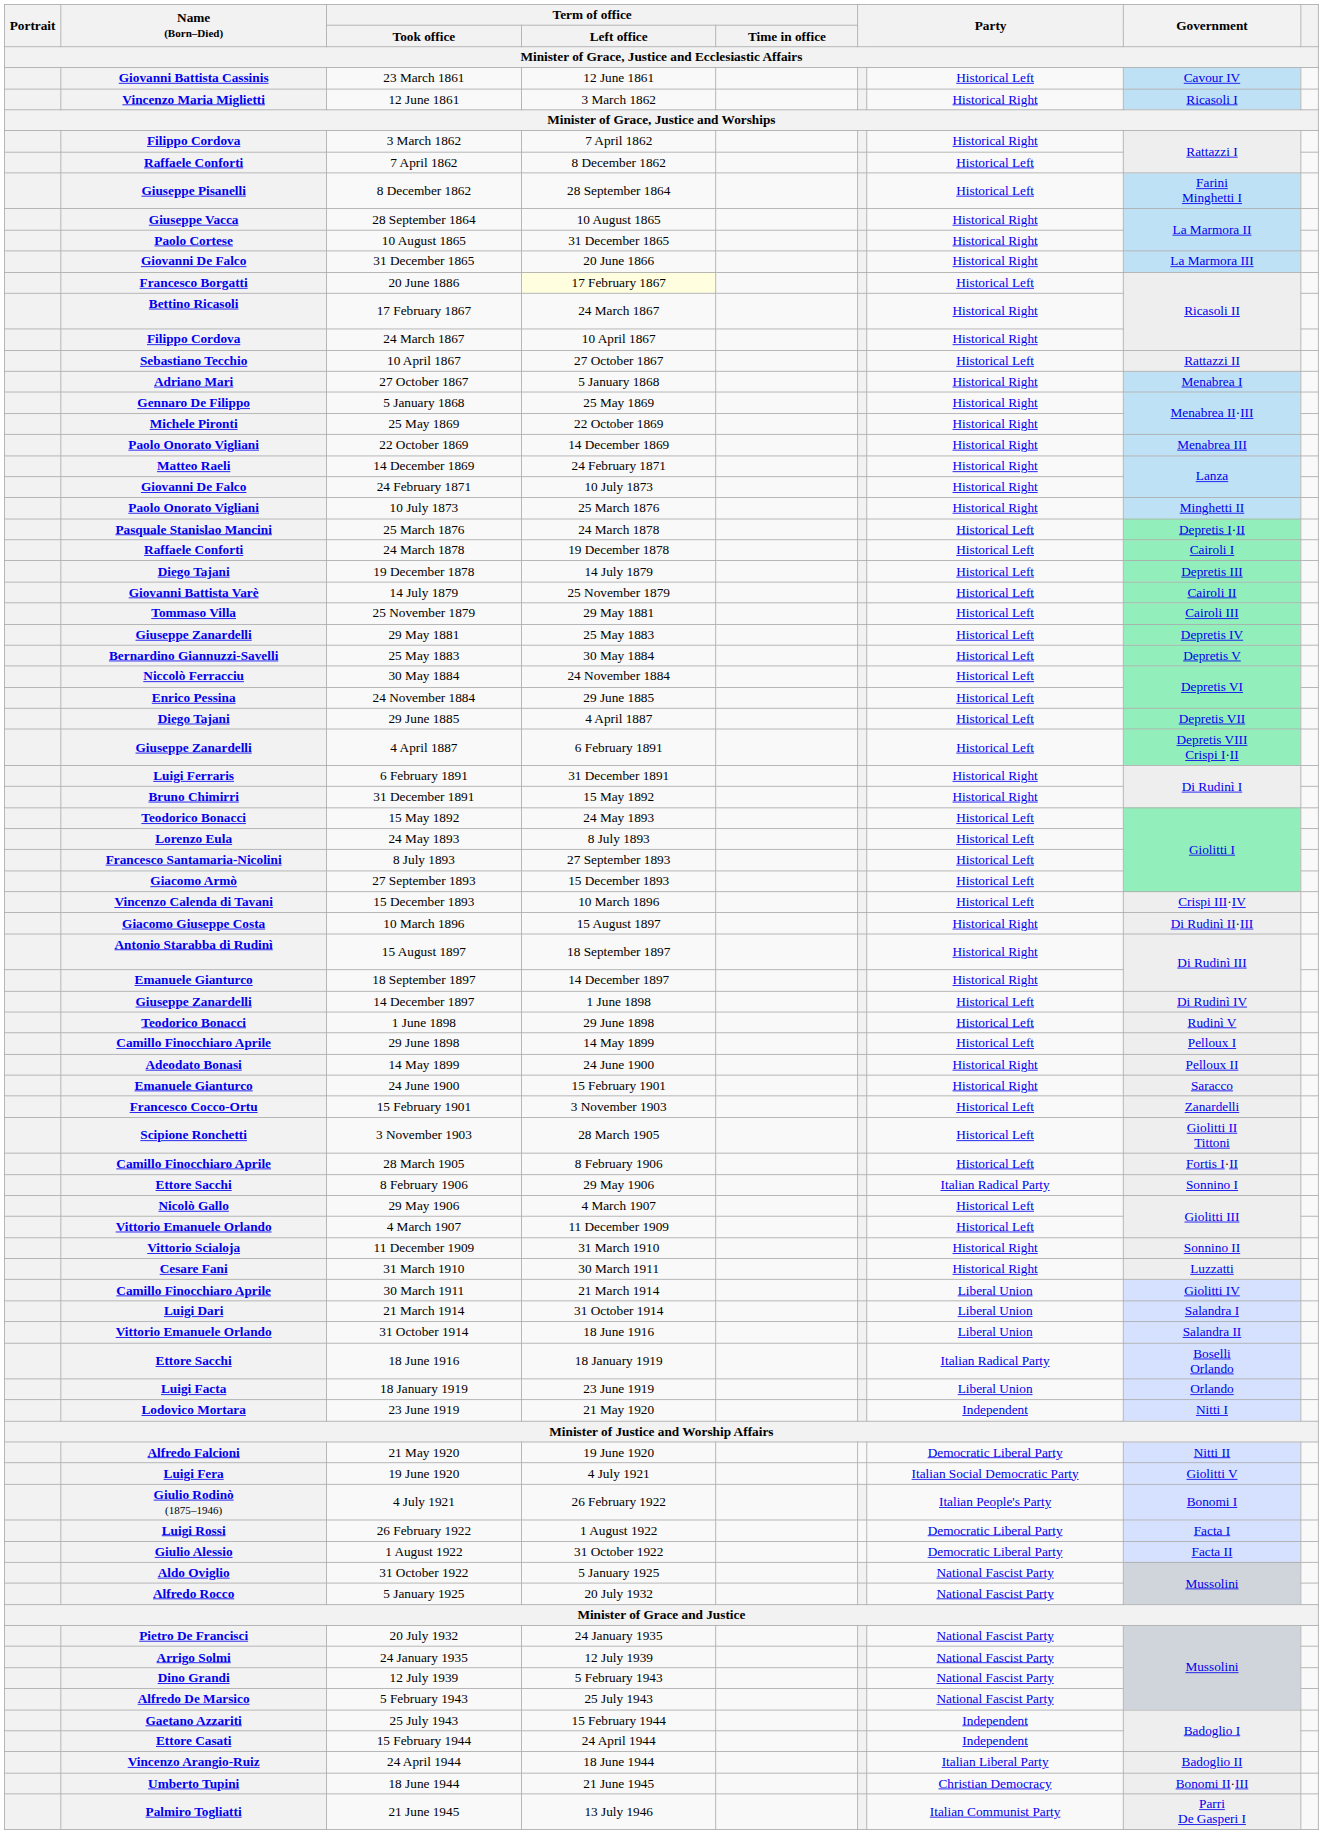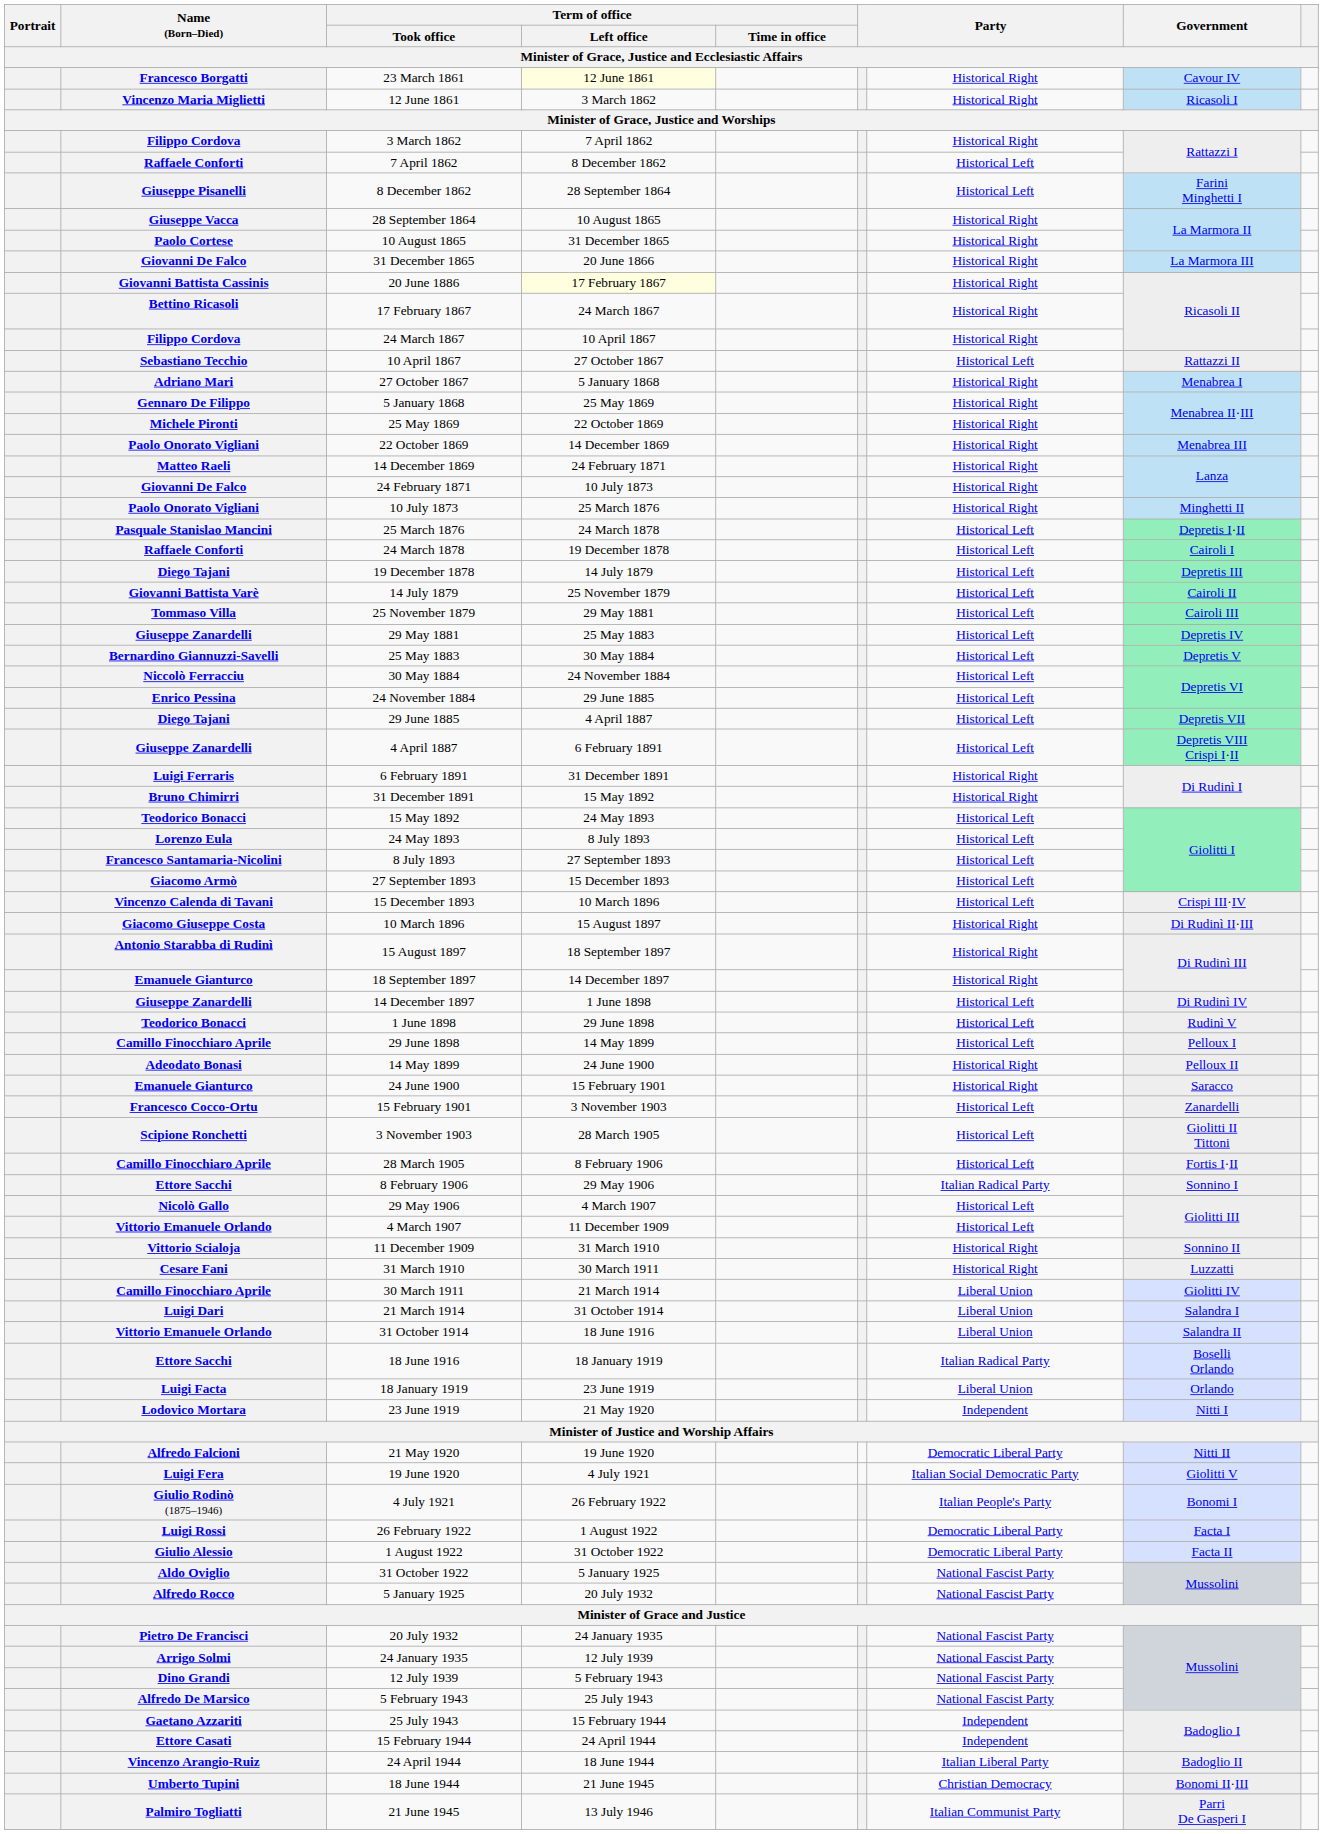(194, 78) Giovanni Battista Cassinis -> (194, 78) Francesco Borgatti
(619, 78) no background -> (619, 78) lightyellow background
(995, 78) Historical Left -> (995, 78) Historical Right
(194, 282) Francesco Borgatti -> (194, 282) Giovanni Battista Cassinis
(995, 282) Historical Left -> (995, 282) Historical Right
